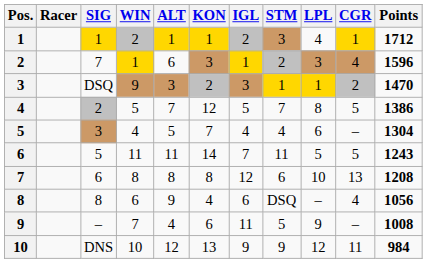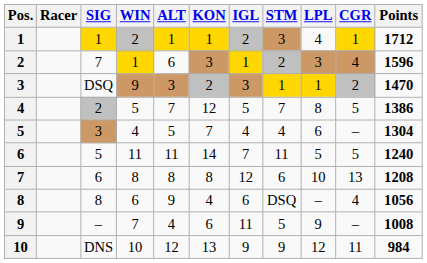(399, 154) 1243 -> (399, 154) 1240
